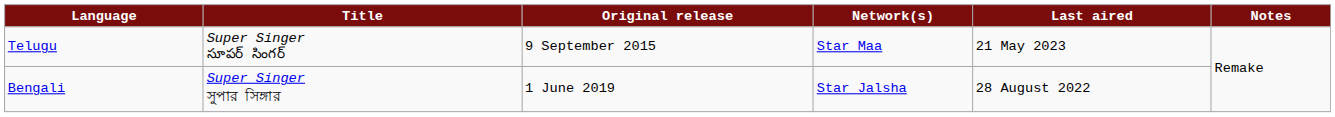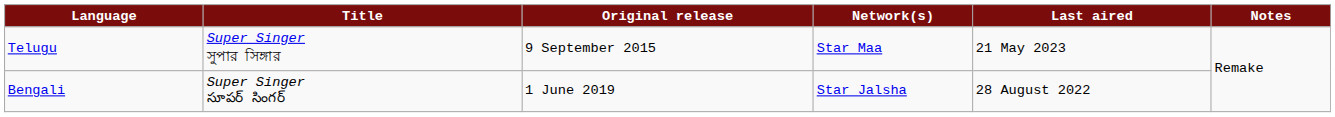(256, 46) Super Singer సూపర్ సింగర్ -> (256, 47) Super Singer সুপার সিঙ্গার
(256, 87) Super Singer সুপার সিঙ্গার -> (256, 90) Super Singer సూపర్ సింగర్
